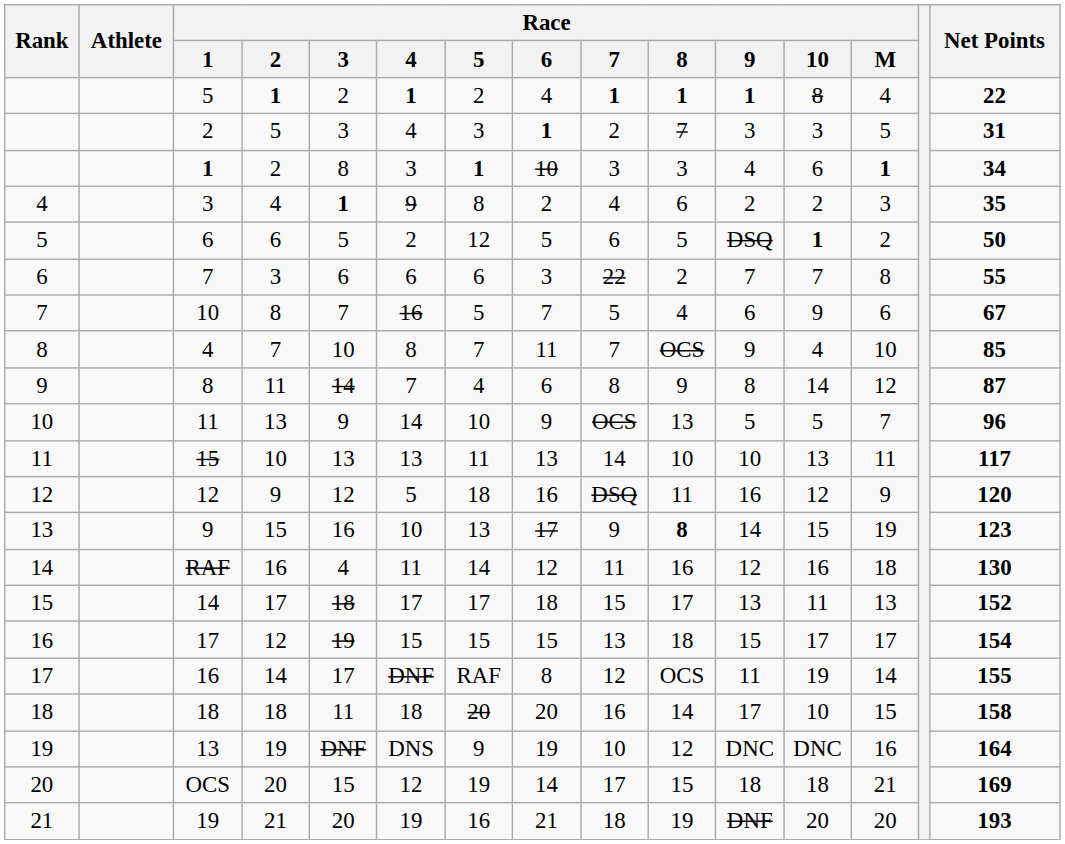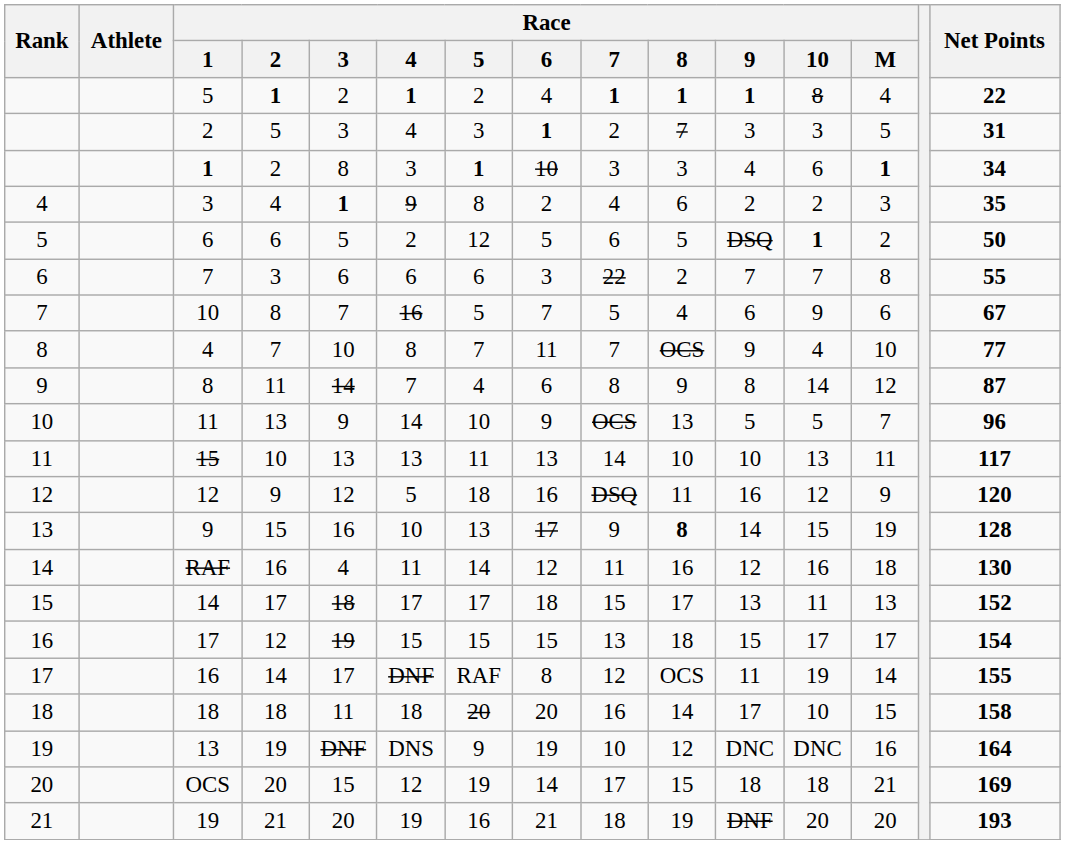(994, 349) 85 -> (994, 349) 77
(994, 530) 123 -> (994, 530) 128
